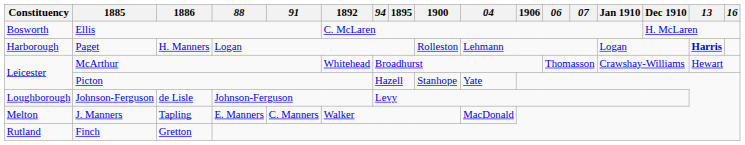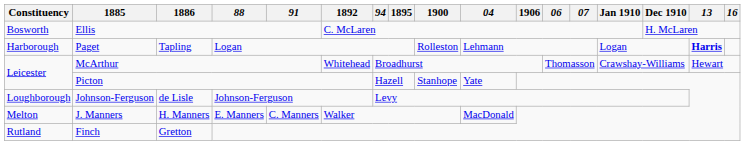(184, 47) H. Manners -> (175, 47) Tapling
(175, 115) Tapling -> (184, 115) H. Manners
